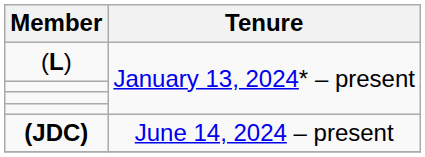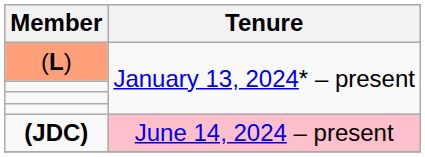(56, 61) no background -> (56, 61) lightsalmon background
(264, 132) no background -> (264, 132) pink background
